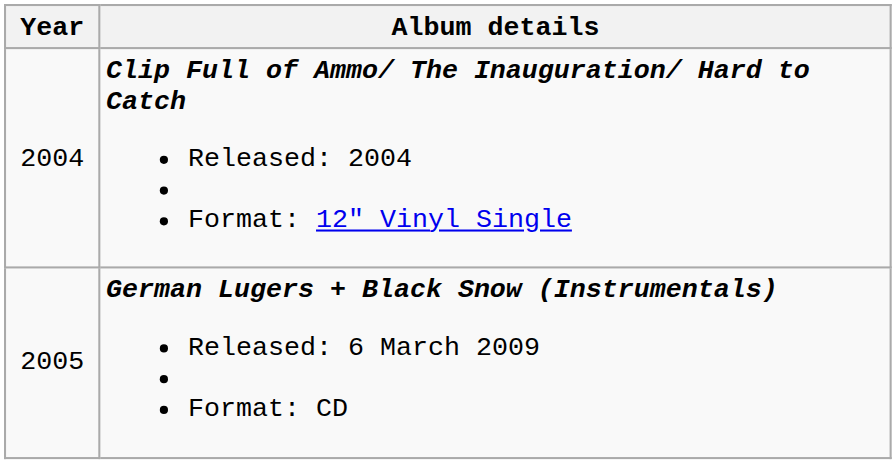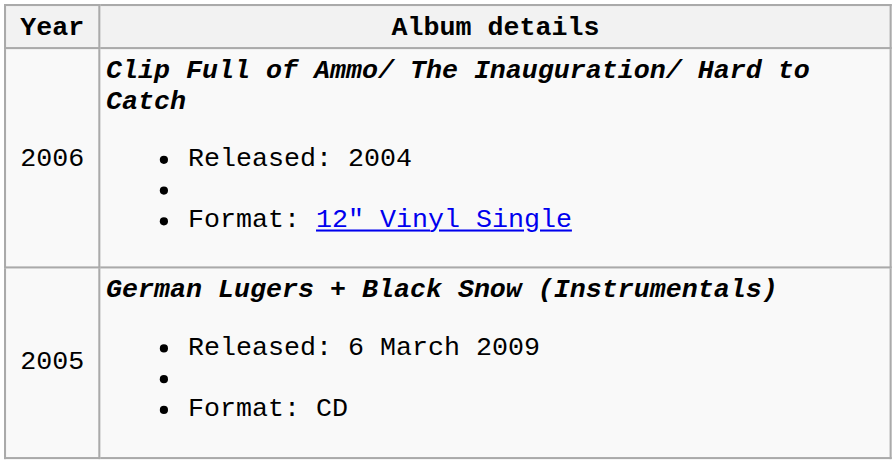(52, 158) 2004 -> (52, 158) 2006
